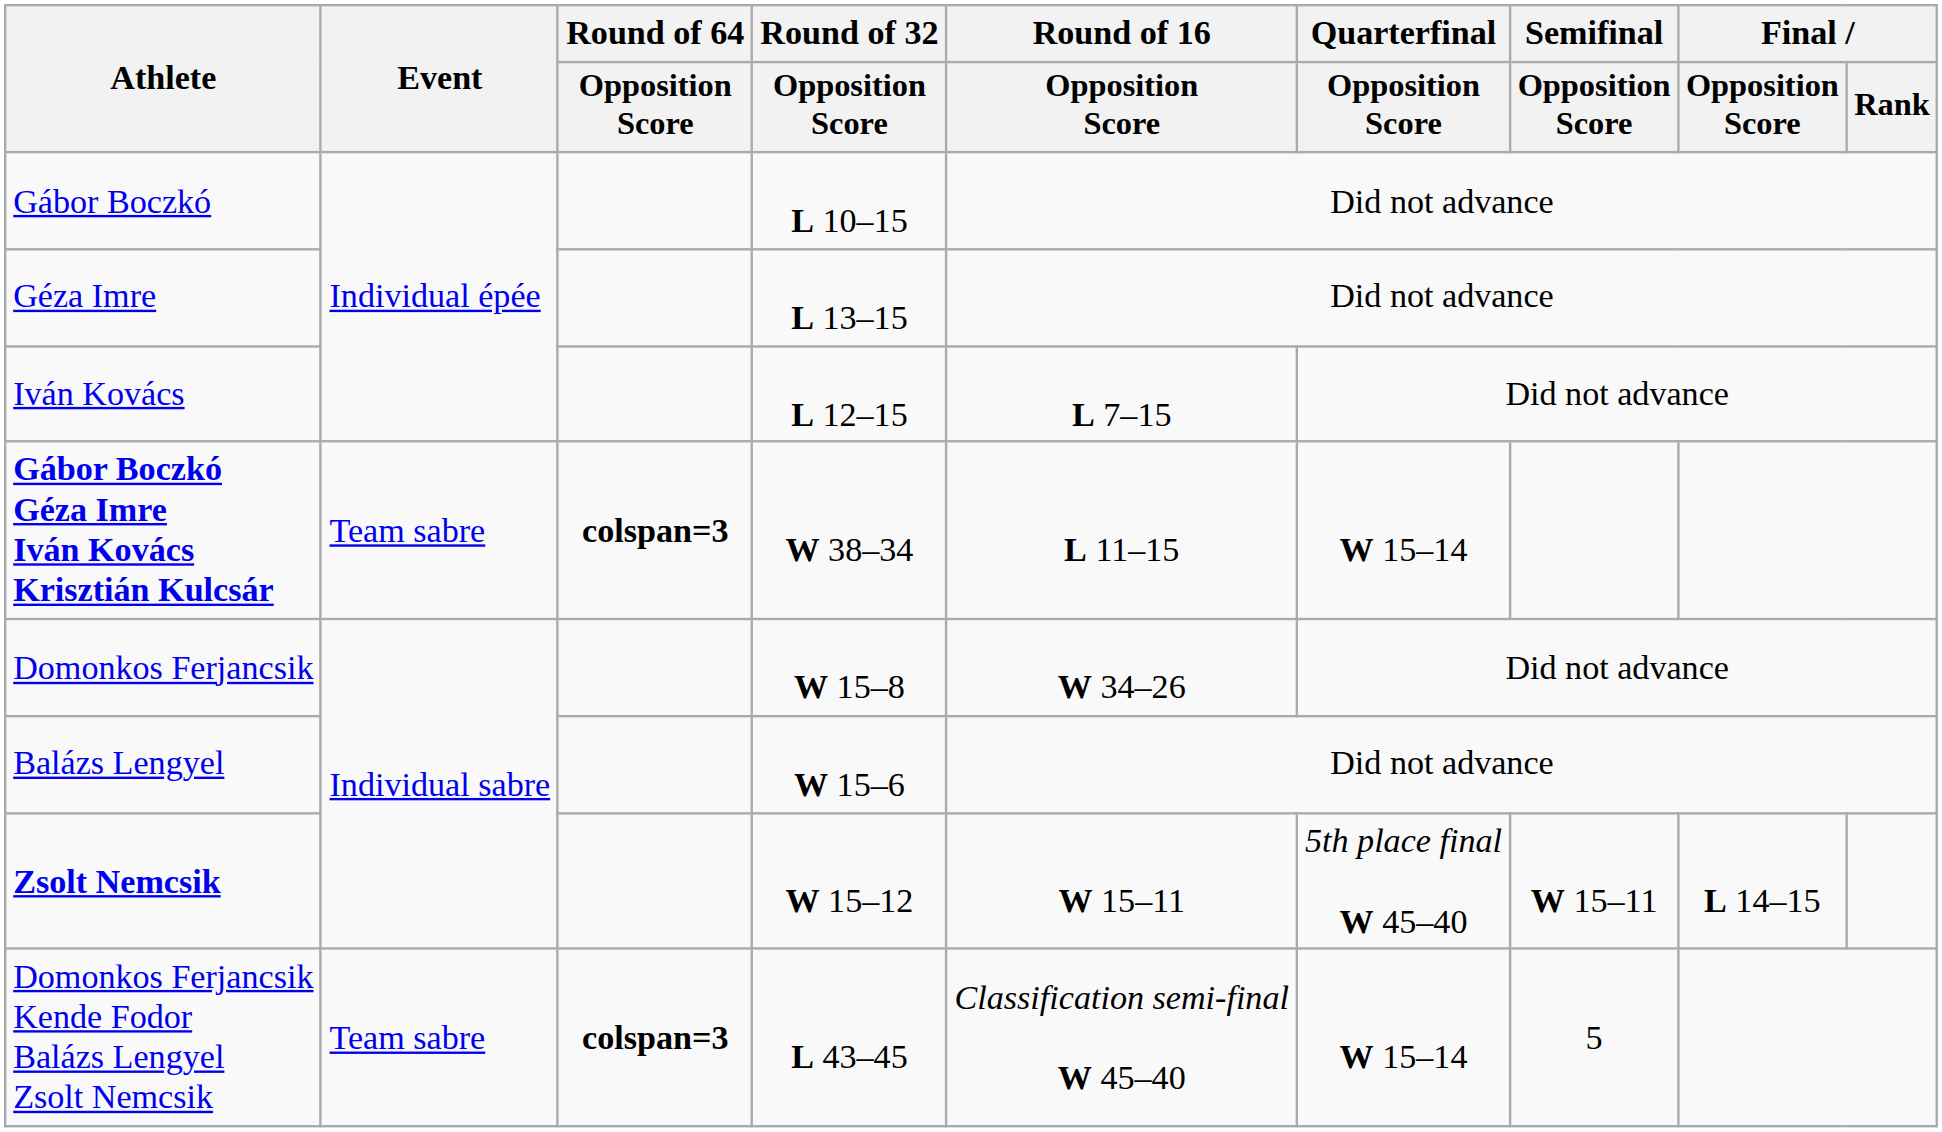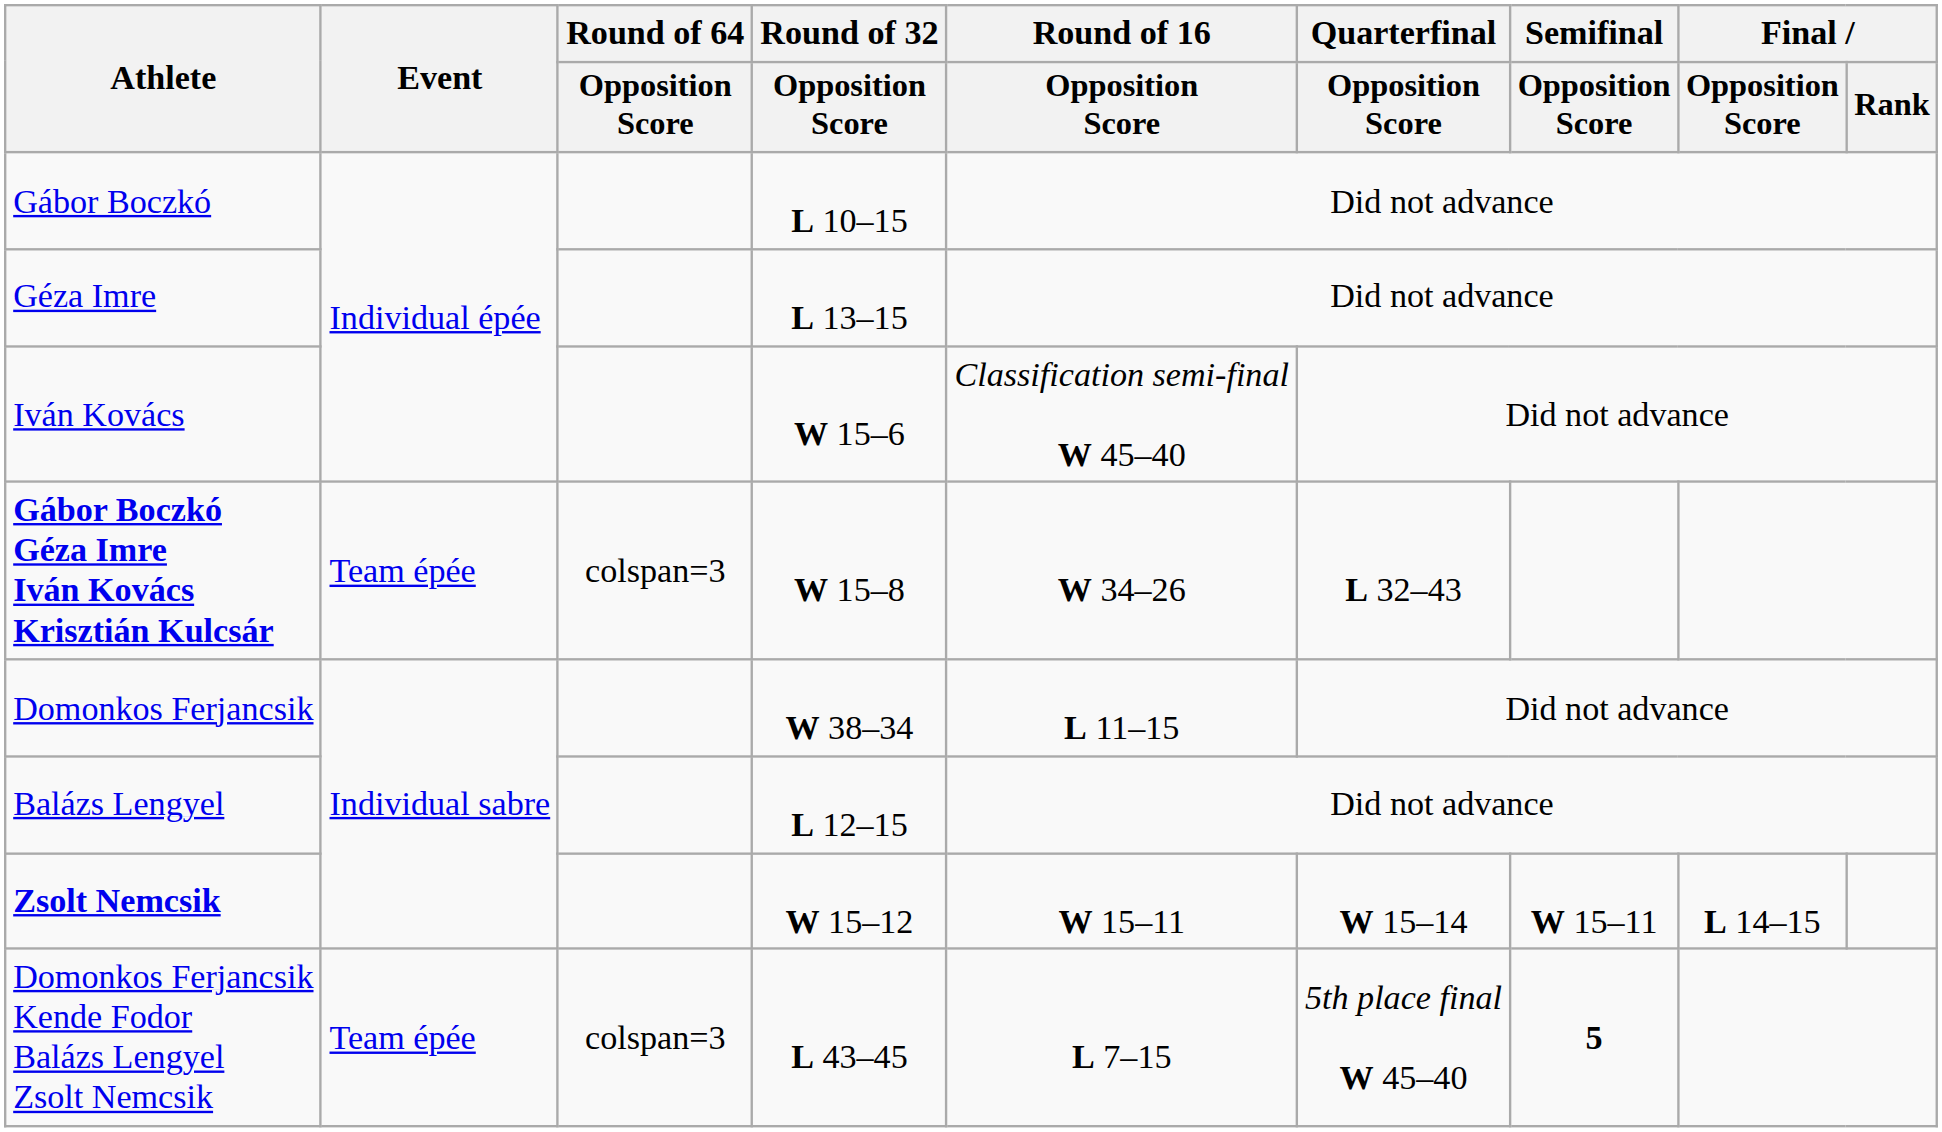(849, 413) L 12–15 -> (849, 434) W 15–6
(1122, 413) L 7–15 -> (1122, 413) Classification semi-final W 45–40
(407, 530) Team sabre -> (403, 570) Team épée
(655, 530) bold -> (655, 570) normal
(849, 550) W 38–34 -> (849, 591) W 15–8
(1122, 550) L 11–15 -> (1122, 591) W 34–26
(1403, 550) W 15–14 -> (1403, 591) L 32–43
(849, 687) W 15–8 -> (849, 727) W 38–34
(1122, 687) W 34–26 -> (1122, 727) L 11–15
(849, 784) W 15–6 -> (849, 824) L 12–15
(1404, 880) 5th place final W 45–40 -> (1403, 921) W 15–14
(407, 1037) Team sabre -> (403, 1037) Team épée
(655, 1037) bold -> (655, 1037) normal
(1122, 1037) Classification semi-final W 45–40 -> (1122, 1057) L 7–15
(1403, 1057) W 15–14 -> (1404, 1037) 5th place final W 45–40
(1594, 1037) normal -> (1594, 1037) bold
